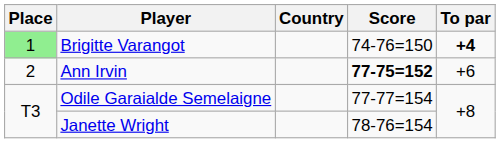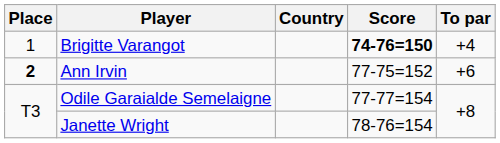(31, 45) lightgreen background -> (31, 45) no background
(392, 45) normal -> (392, 45) bold
(466, 45) bold -> (466, 45) normal
(31, 72) normal -> (31, 72) bold
(392, 72) bold -> (392, 72) normal
